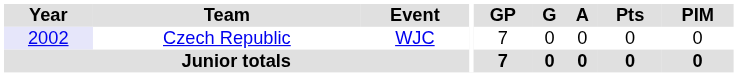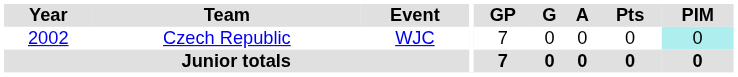(48, 38) lavender background -> (48, 38) no background
(698, 38) no background -> (698, 38) paleturquoise background
